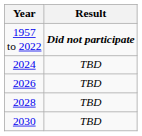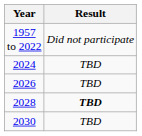(91, 39) bold -> (90, 39) normal
(91, 102) normal -> (90, 102) bold
